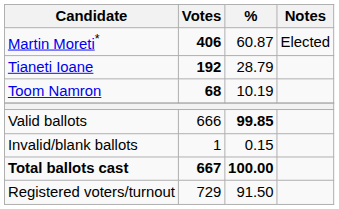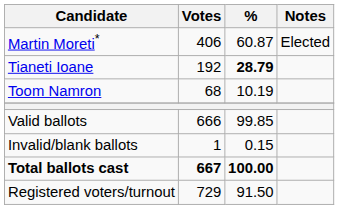(209, 41) bold -> (209, 41) normal
(209, 67) bold -> (209, 67) normal
(255, 67) normal -> (255, 67) bold
(213, 91) bold -> (213, 91) normal
(255, 121) bold -> (255, 121) normal
